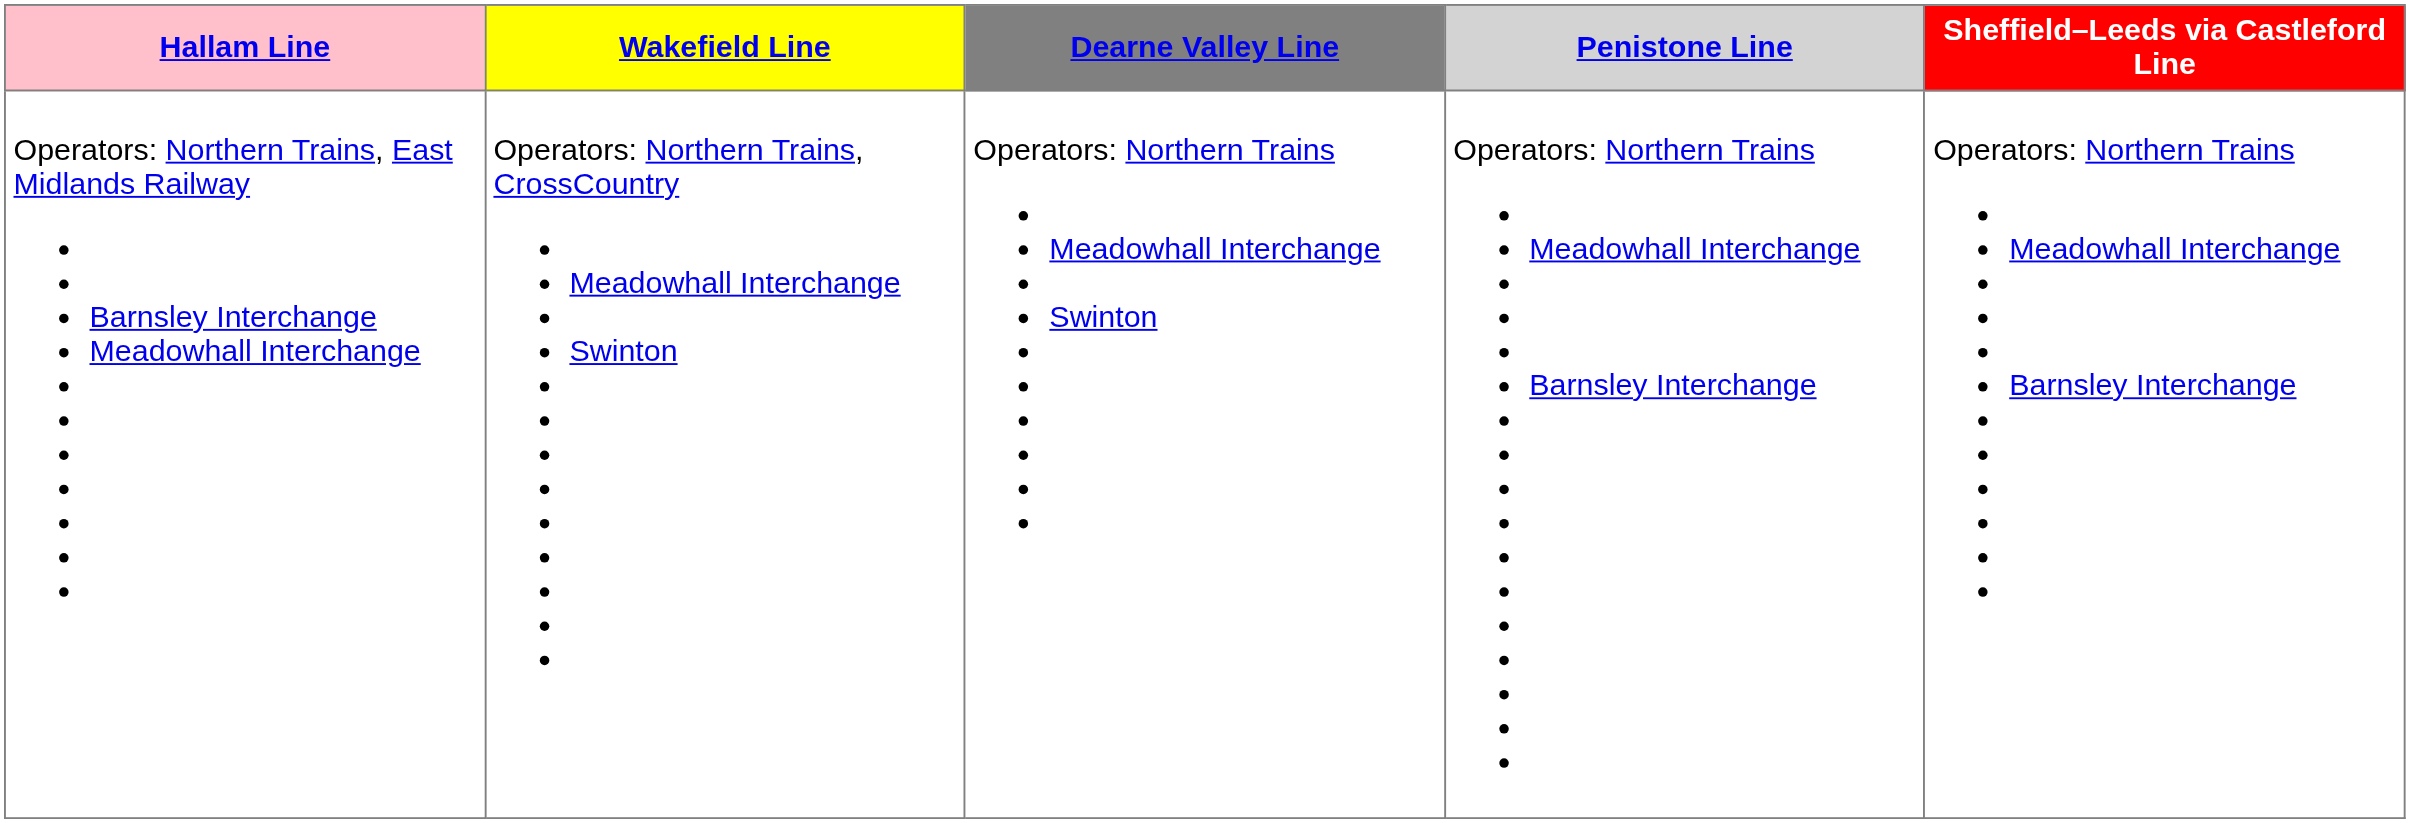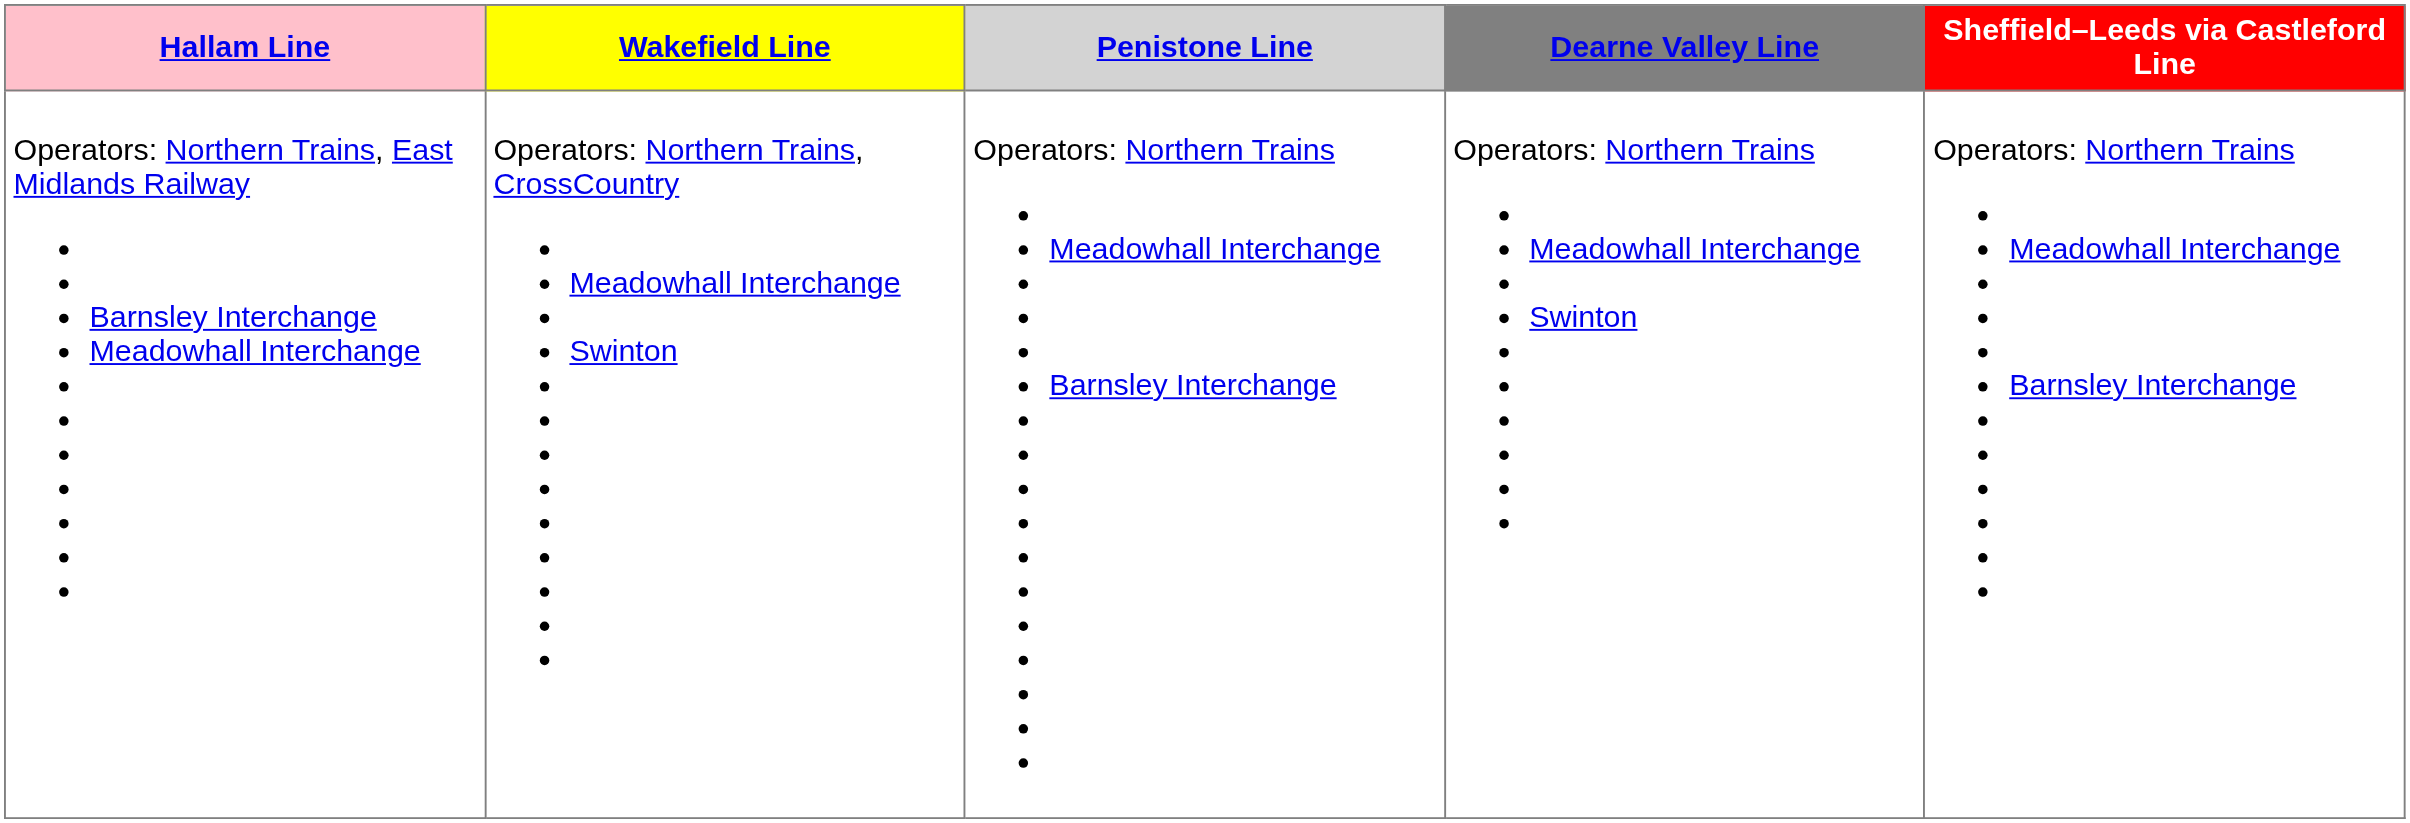columns swapped: (1205, 47) <-> (1685, 47)
